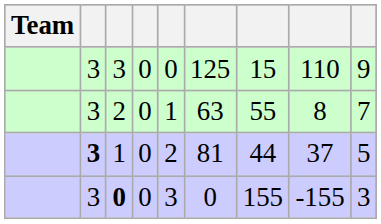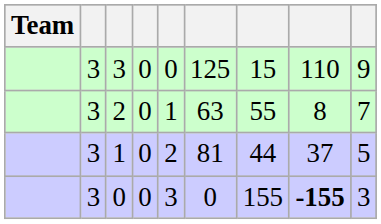(93, 153) bold -> (93, 153) normal
(119, 196) bold -> (119, 196) normal
(320, 196) normal -> (320, 196) bold
